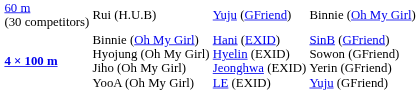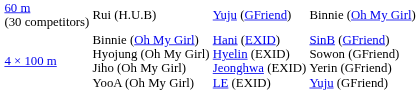(31, 61) bold -> (31, 61) normal
